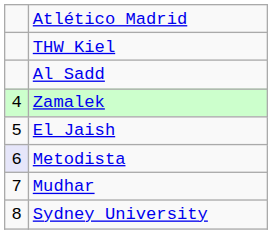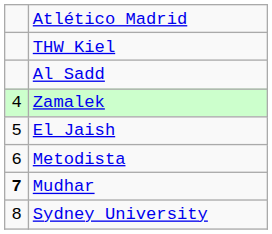(17, 158) lavender background -> (17, 158) no background
(17, 186) normal -> (17, 186) bold
